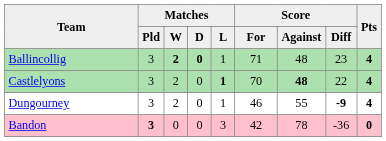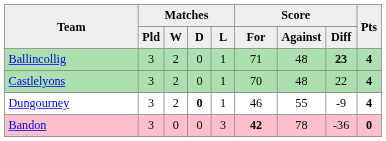(176, 59) bold -> (176, 59) normal
(199, 59) bold -> (199, 59) normal
(341, 59) normal -> (341, 59) bold
(223, 81) bold -> (223, 81) normal
(301, 81) bold -> (301, 81) normal
(199, 103) normal -> (199, 103) bold
(341, 103) bold -> (341, 103) normal
(151, 125) bold -> (151, 125) normal
(256, 125) normal -> (256, 125) bold
